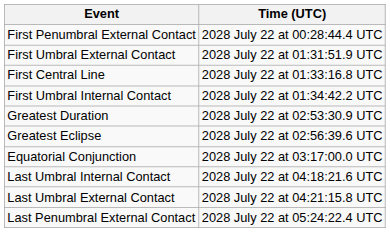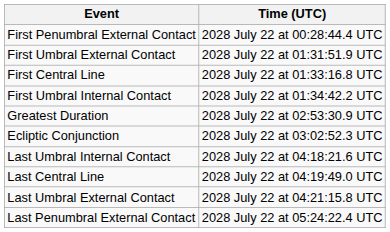- row: (54, 136)
+ row: (63, 136)
- row: (72, 156)
+ row: (56, 177)
